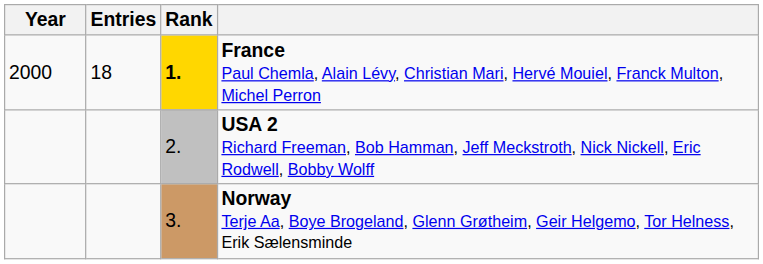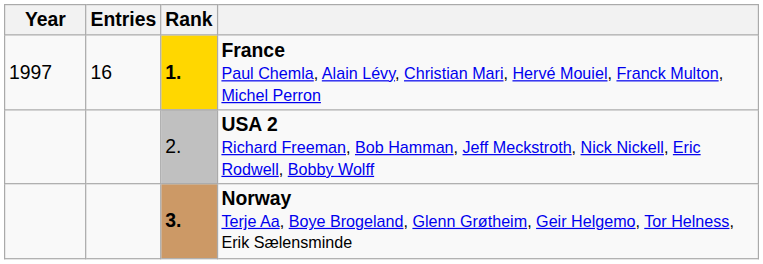(31, 72) 2000 -> (31, 72) 1997
(101, 72) 18 -> (101, 72) 16
(173, 220) normal -> (173, 220) bold
